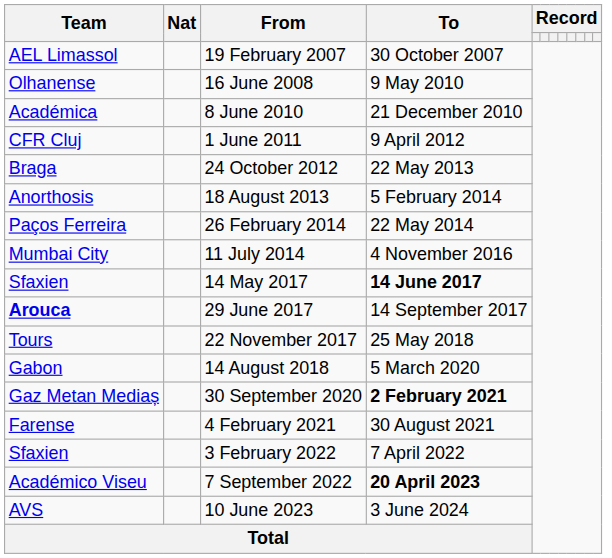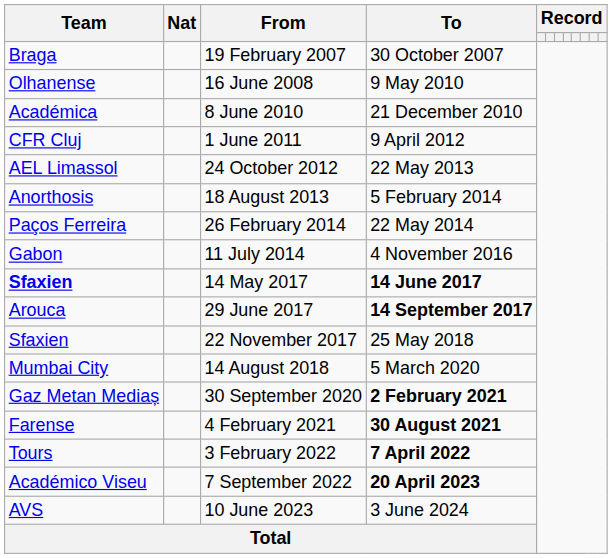(63, 55) AEL Limassol -> (33, 55) Braga
(33, 169) Braga -> (63, 169) AEL Limassol
(58, 254) Mumbai City -> (36, 254) Gabon
(39, 282) normal -> (41, 282) bold
(40, 311) bold -> (37, 311) normal
(449, 311) normal -> (451, 311) bold
(31, 339) Tours -> (39, 339) Sfaxien
(36, 368) Gabon -> (58, 368) Mumbai City
(432, 424) normal -> (436, 424) bold
(39, 453) Sfaxien -> (31, 453) Tours
(417, 453) normal -> (420, 453) bold
